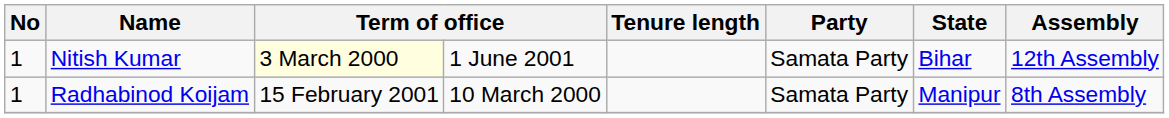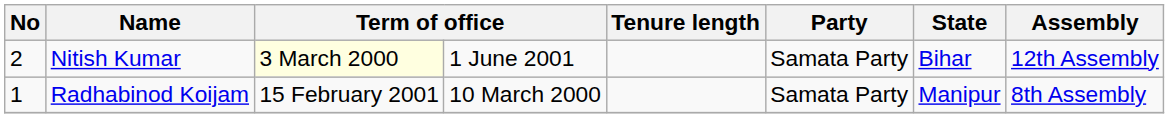(16, 58) 1 -> (16, 58) 2
